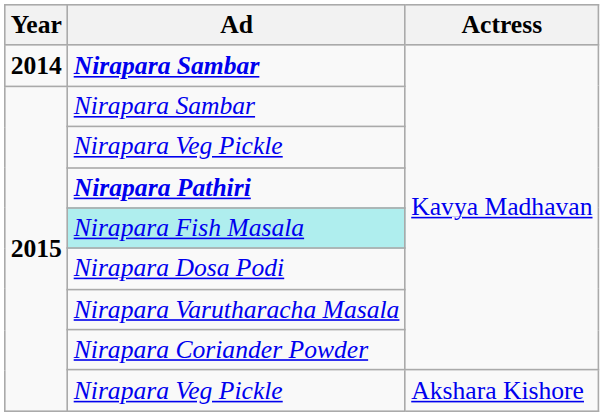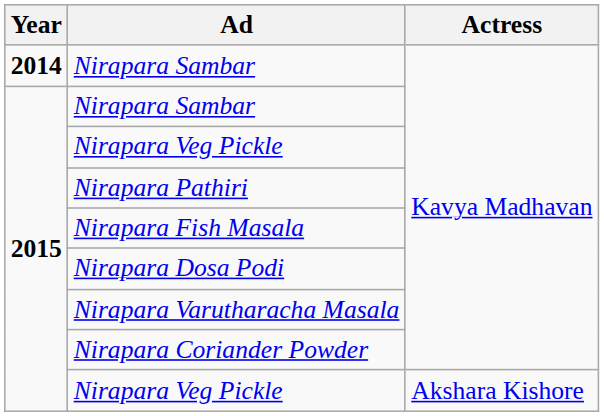(167, 65) bold -> (164, 65) normal
(162, 187) bold -> (161, 187) normal
(189, 227) paleturquoise background -> (189, 227) no background
